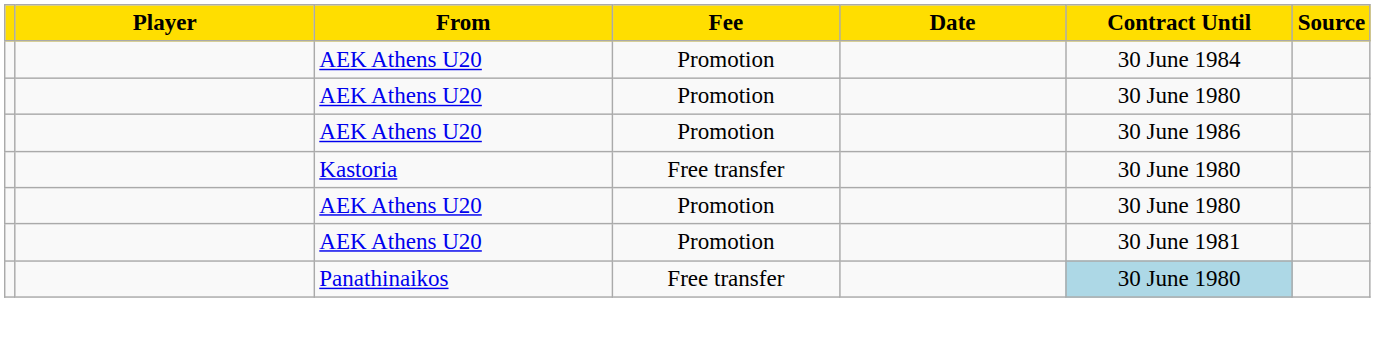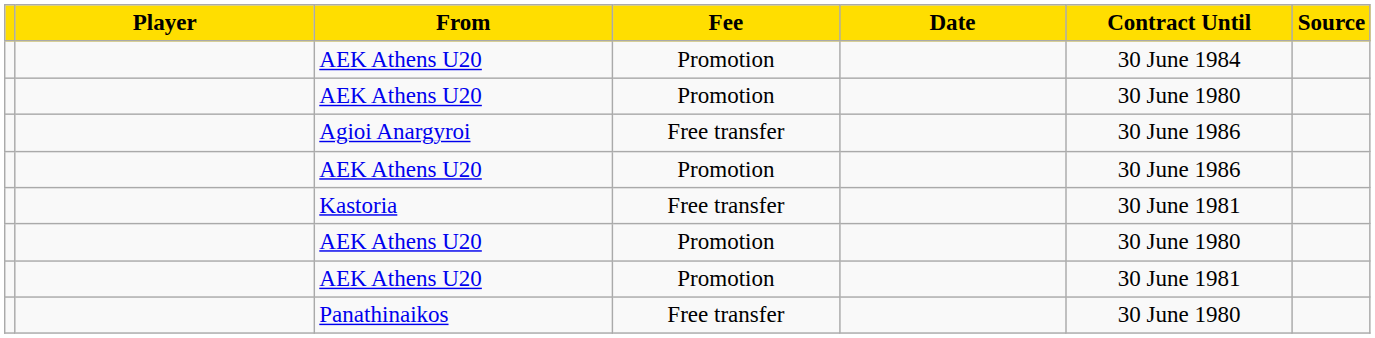+ row: (395, 132)
(1179, 168) 30 June 1980 -> (1179, 205) 30 June 1981
(1179, 278) lightblue background -> (1179, 315) no background
